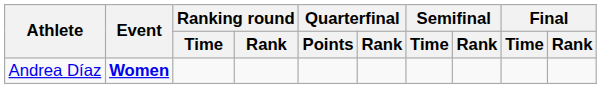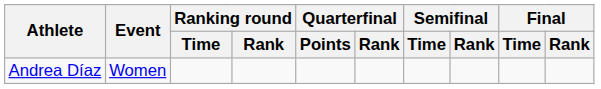(139, 71) bold -> (138, 71) normal
